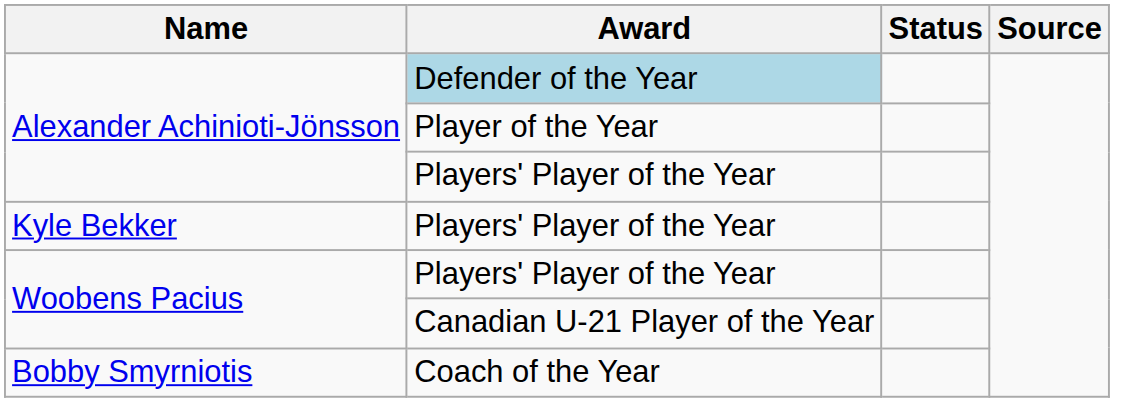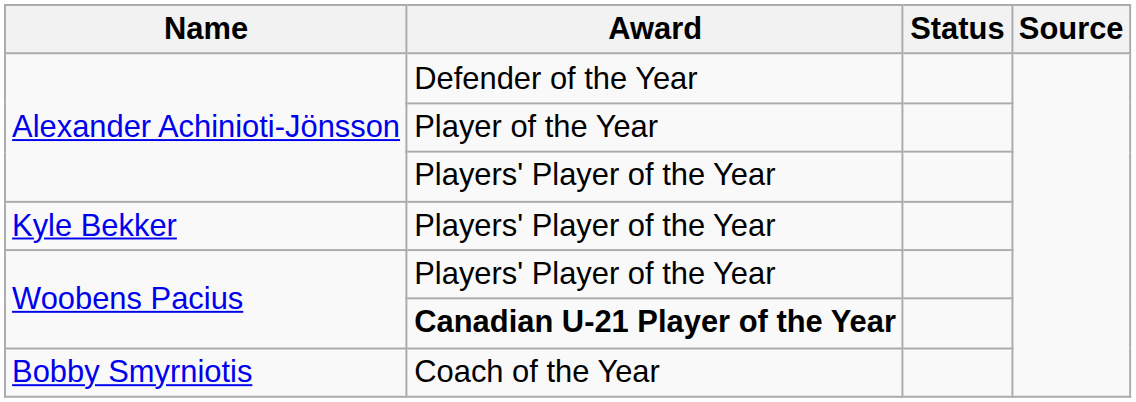(556, 77) lightblue background -> (556, 77) no background
(644, 322) normal -> (655, 322) bold
